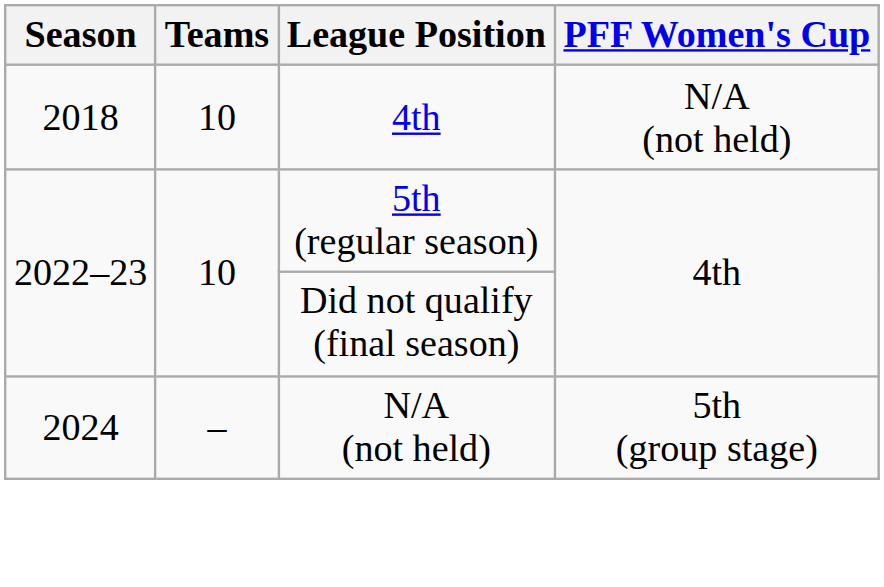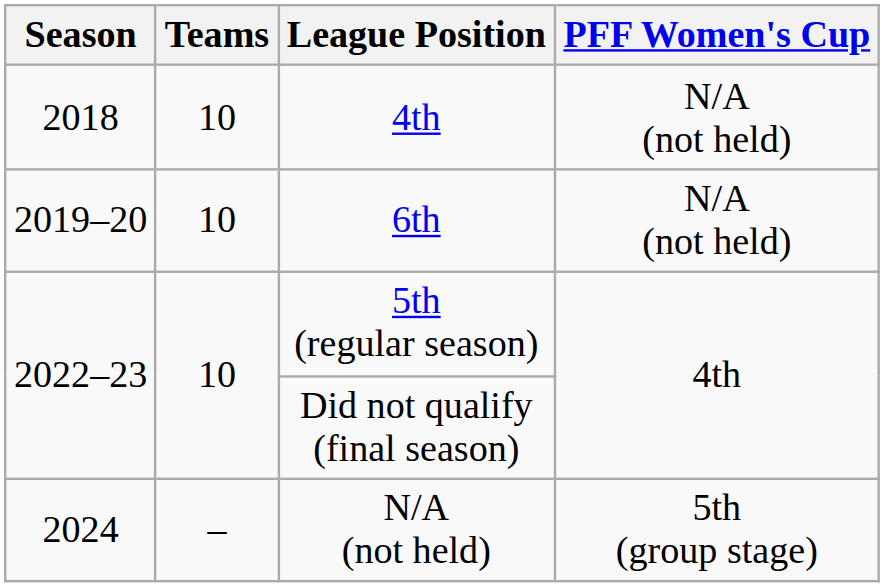+ row: (416, 219)
